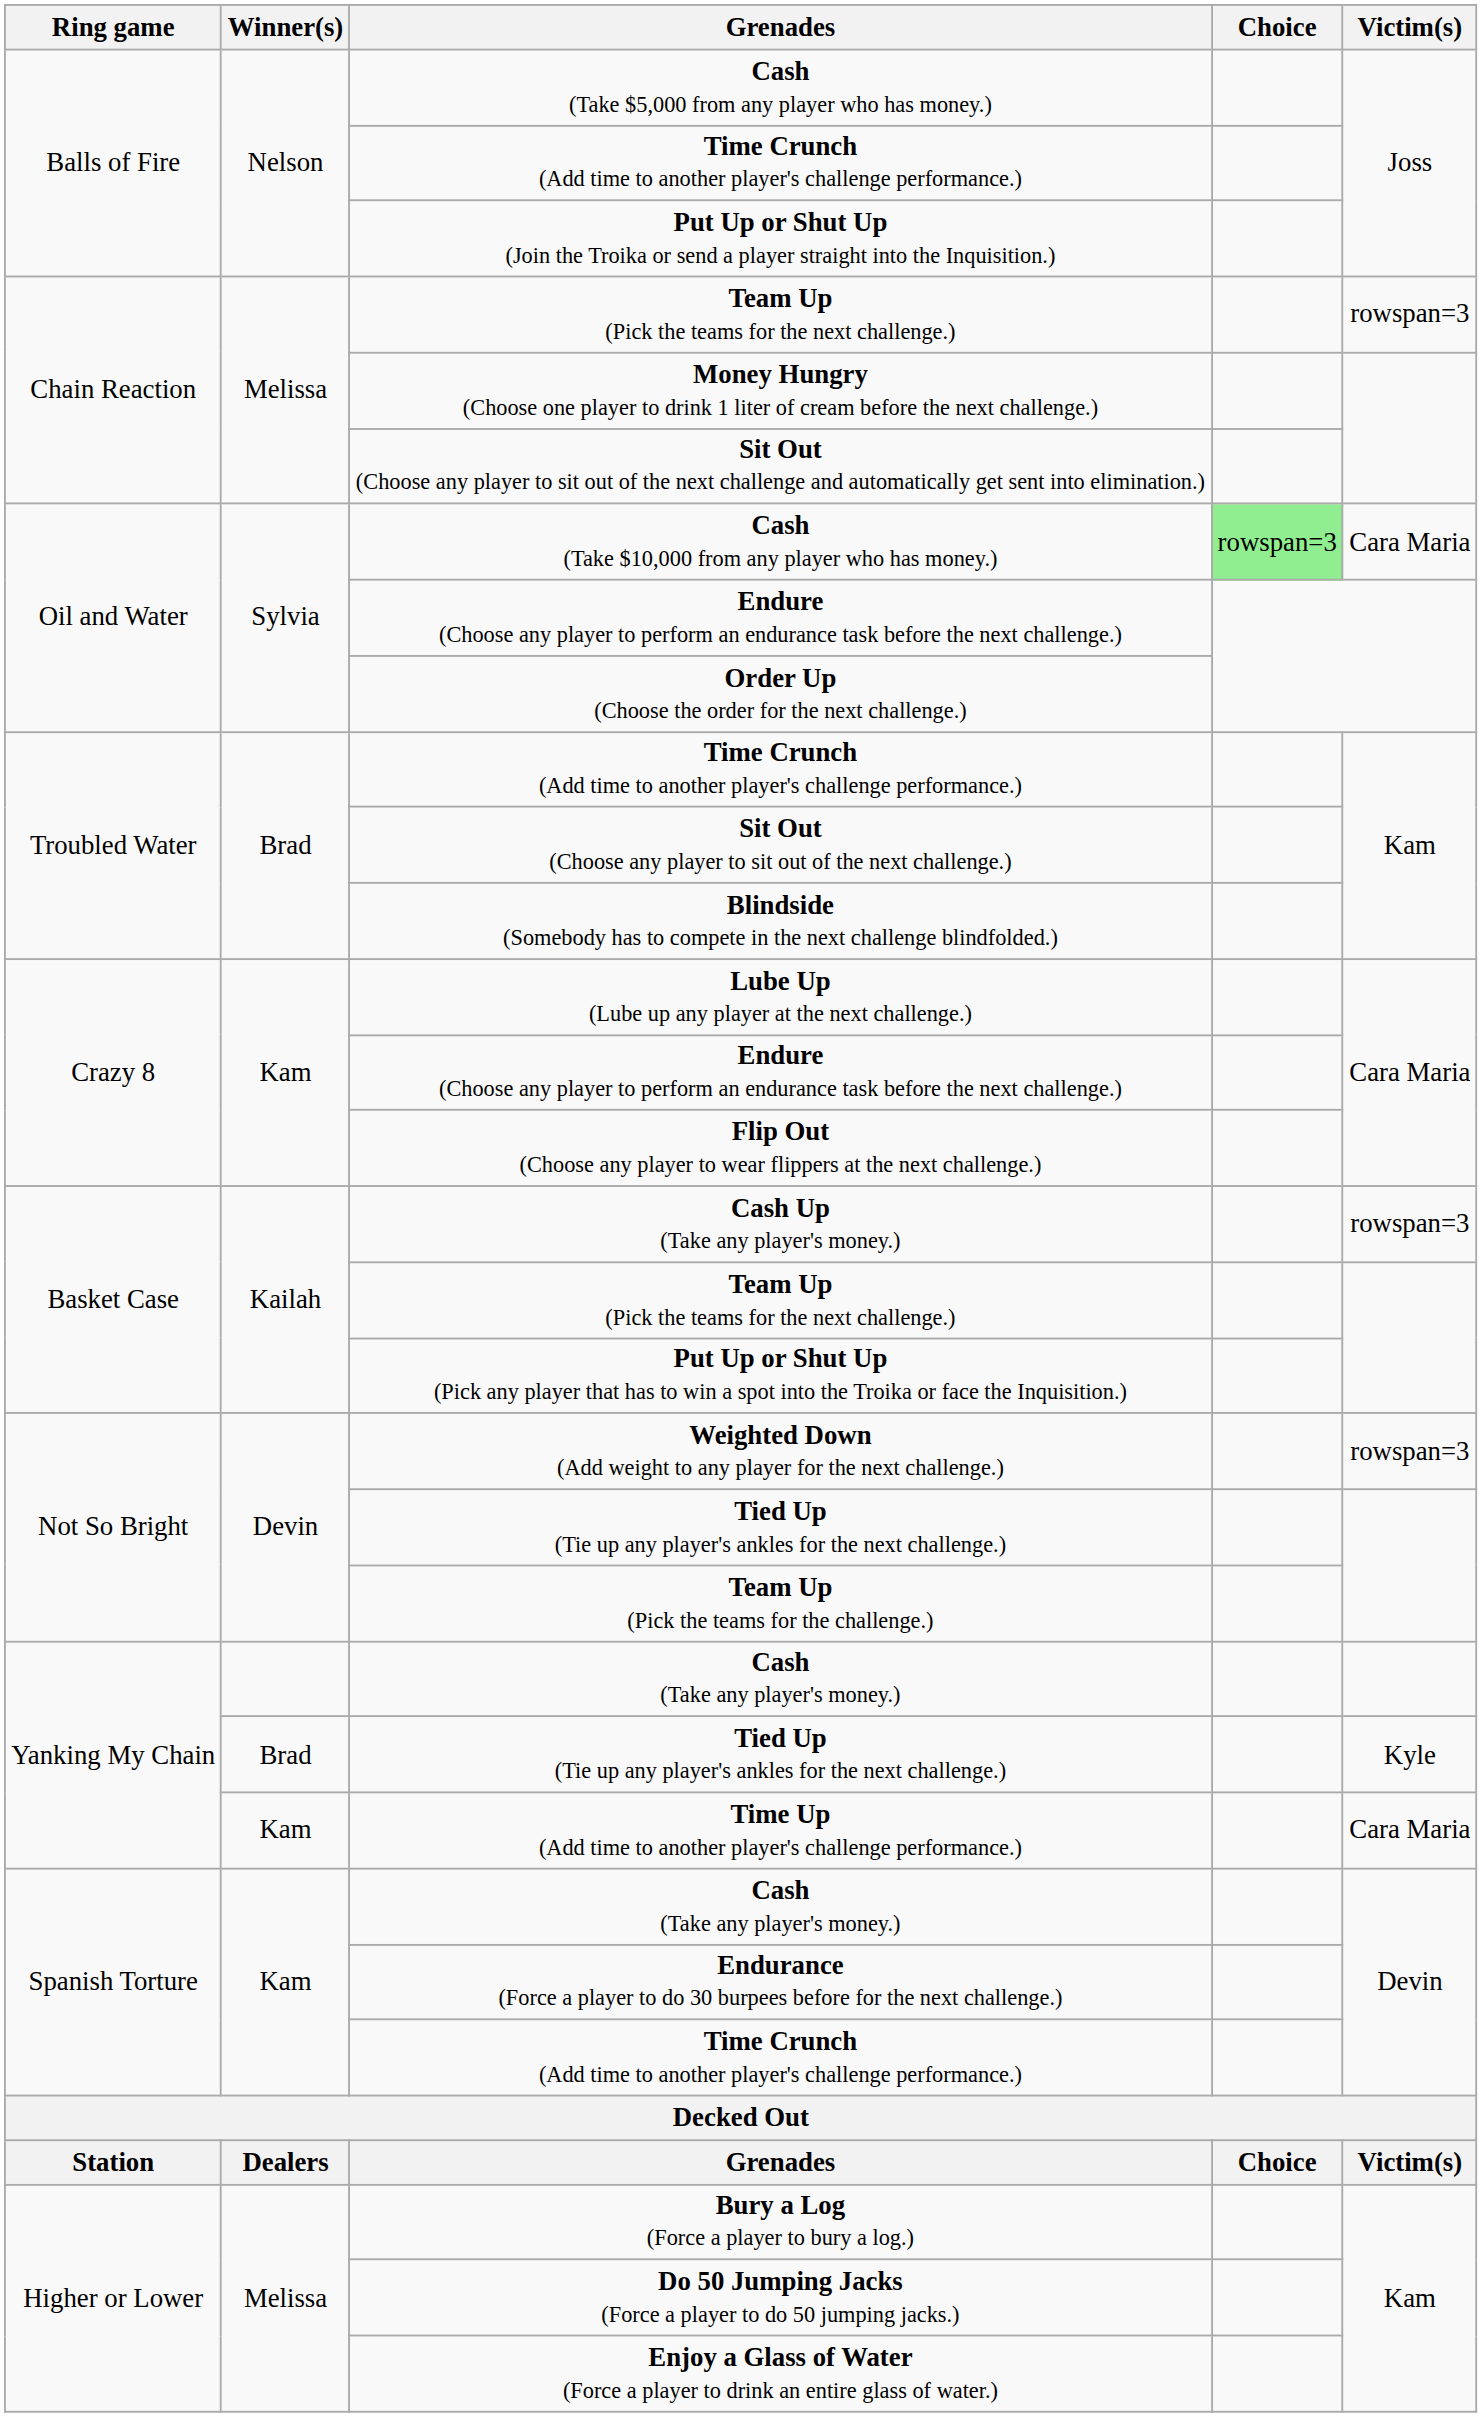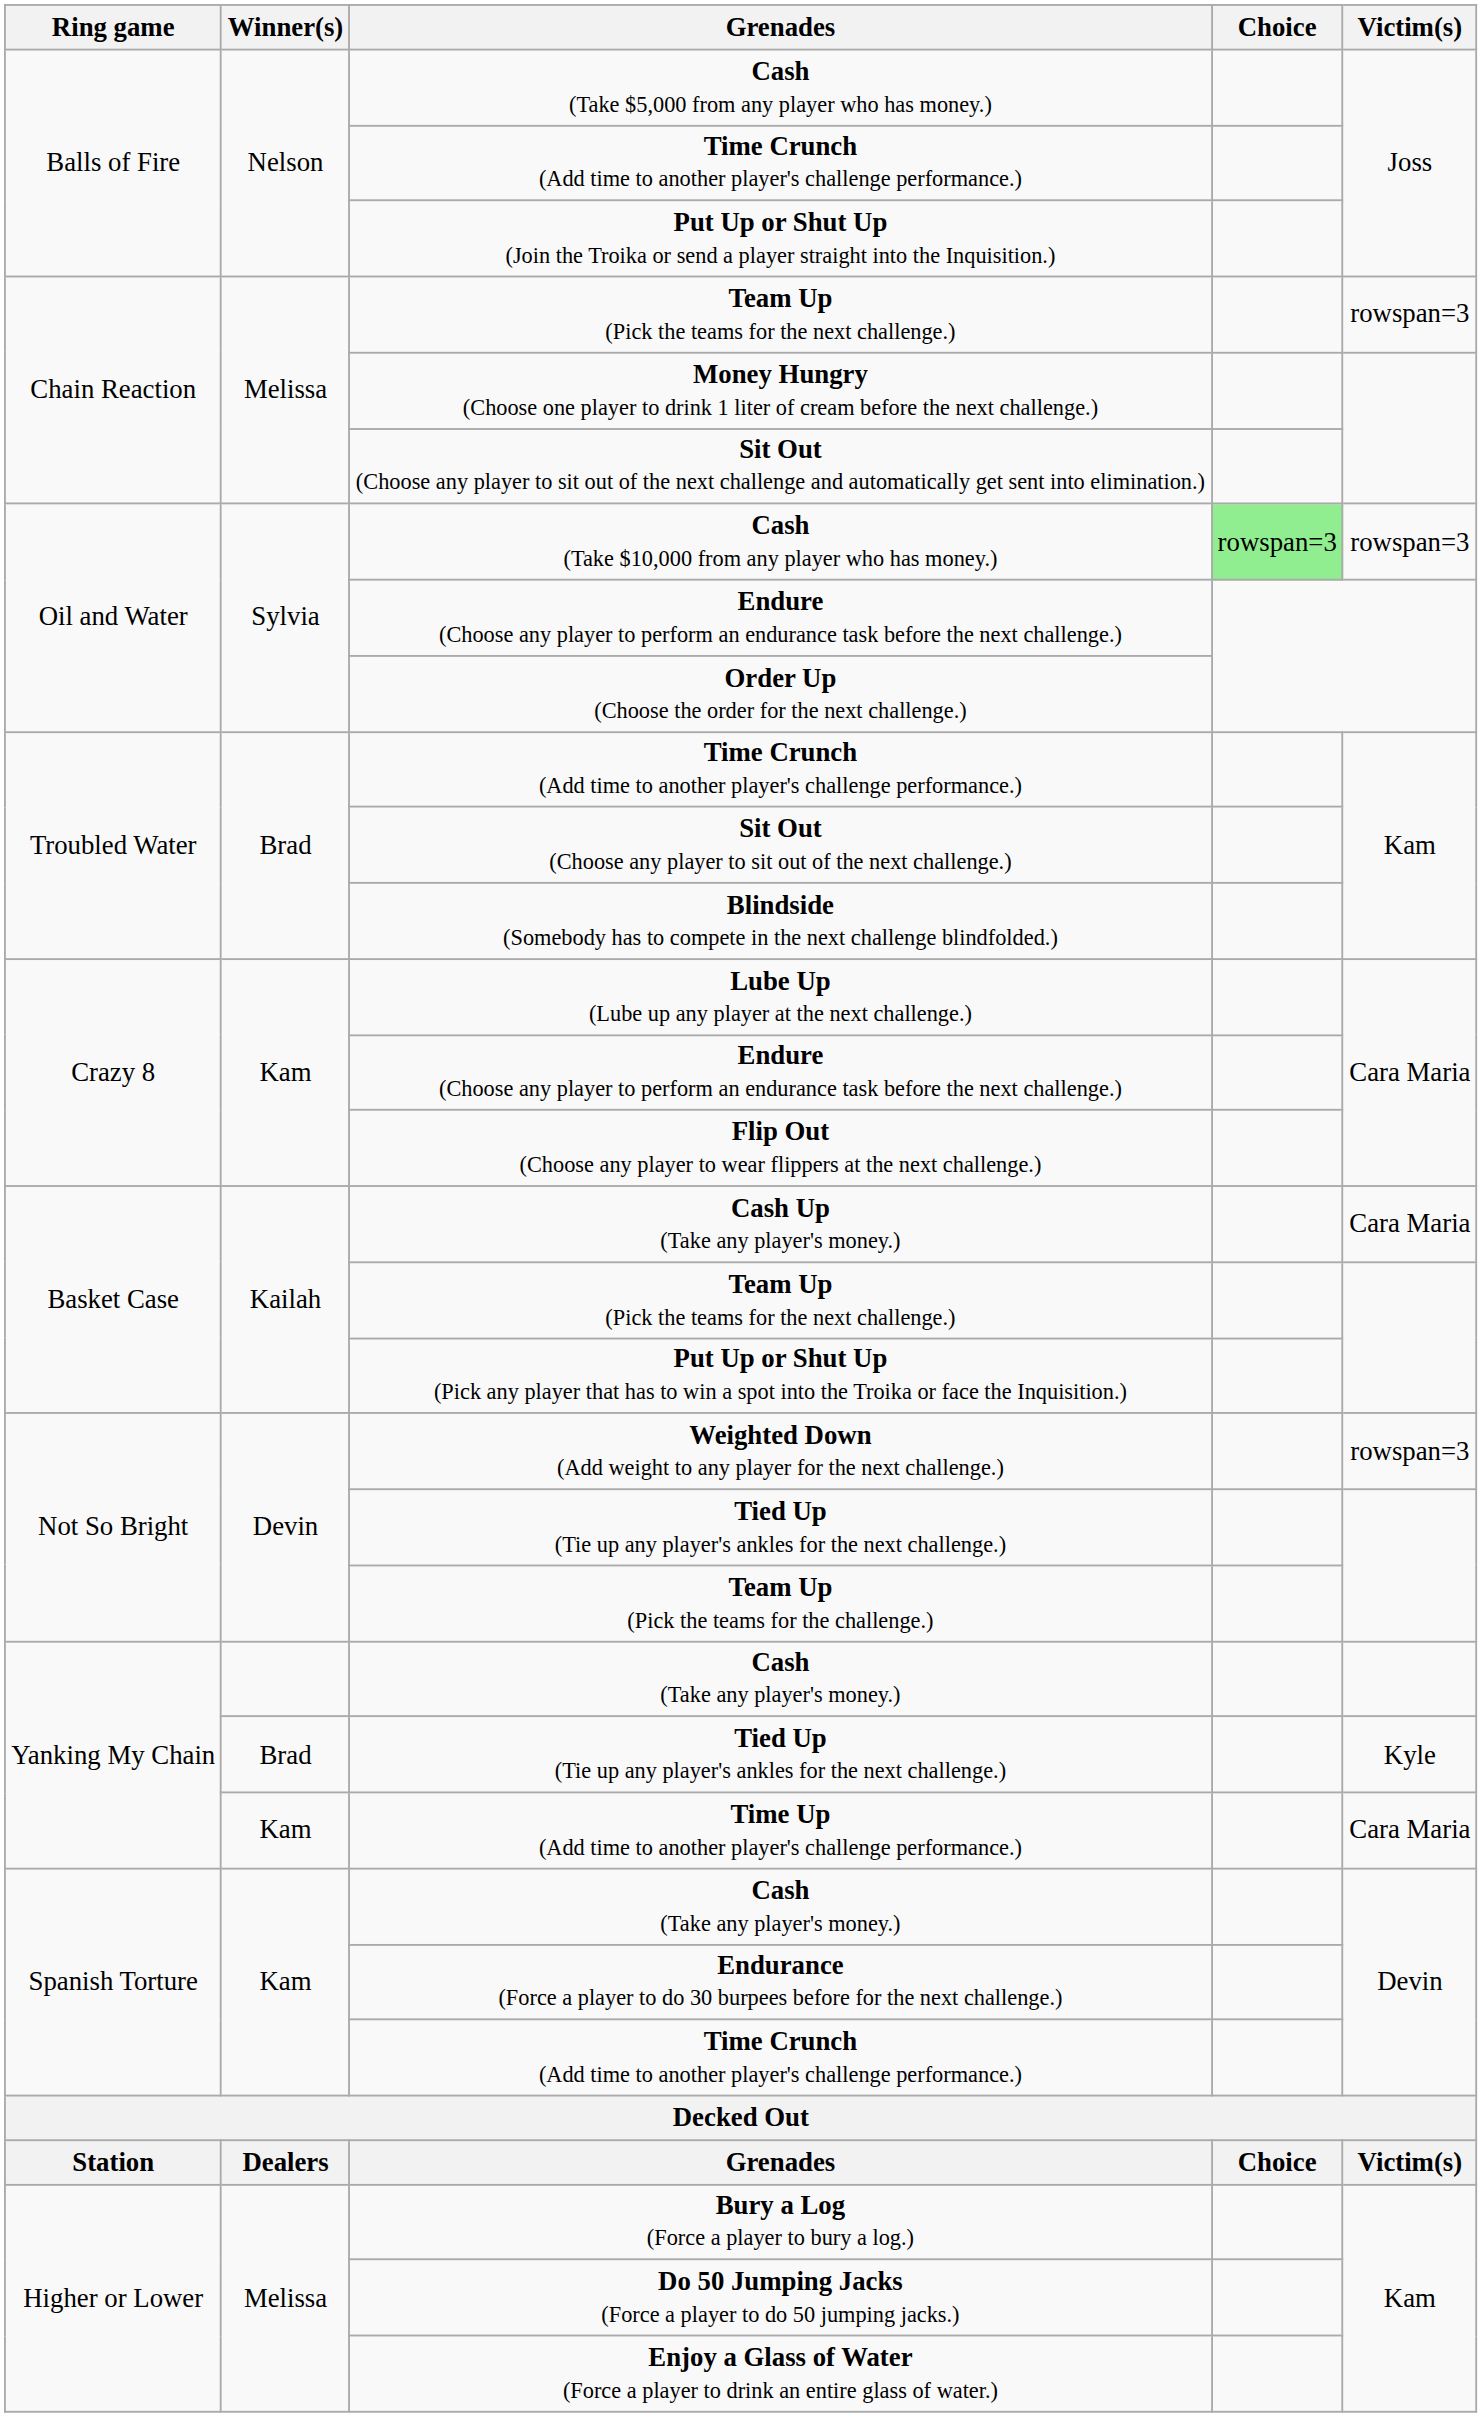(1410, 541) Cara Maria -> (1410, 541) rowspan=3
(1410, 1223) rowspan=3 -> (1410, 1223) Cara Maria
